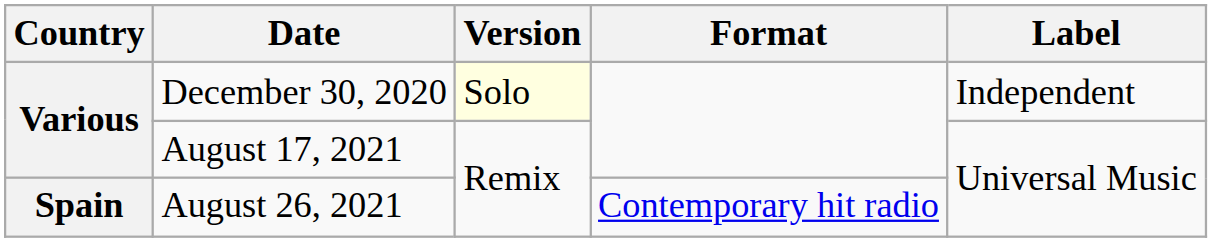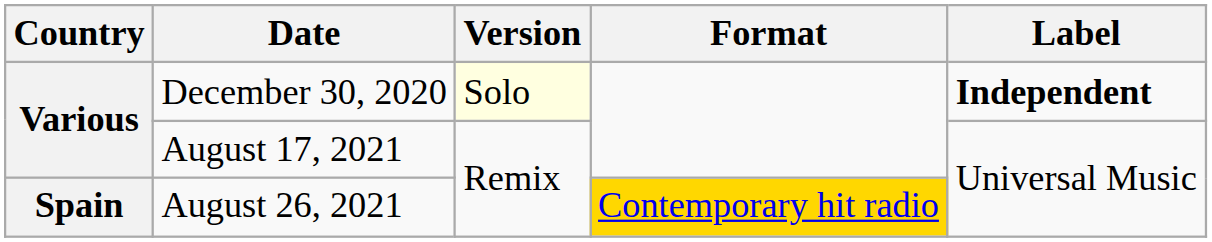(1045, 90) normal -> (1054, 90) bold
(768, 206) no background -> (768, 206) gold background
